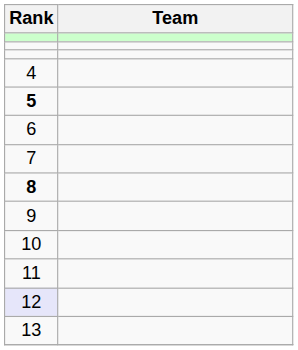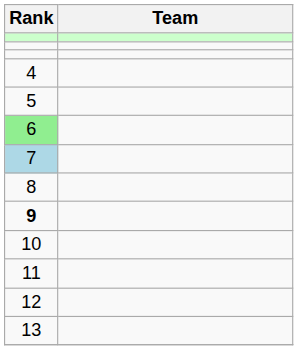(31, 101) bold -> (31, 101) normal
(31, 129) no background -> (31, 129) lightgreen background
(31, 158) no background -> (31, 158) lightblue background
(31, 187) bold -> (31, 187) normal
(31, 215) normal -> (31, 215) bold
(31, 301) lavender background -> (31, 301) no background
